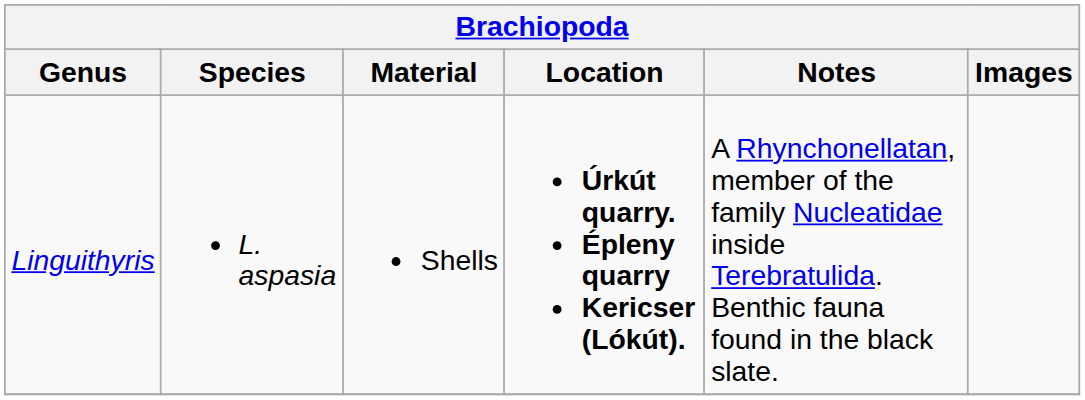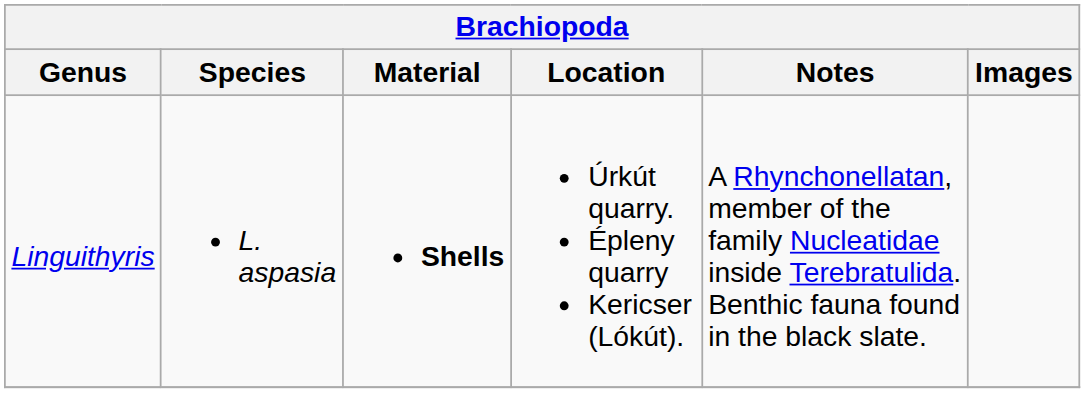(424, 261) normal -> (427, 257) bold
(605, 261) bold -> (606, 257) normal
